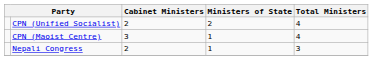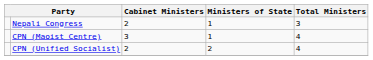rows swapped: (66, 23) <-> (47, 49)
